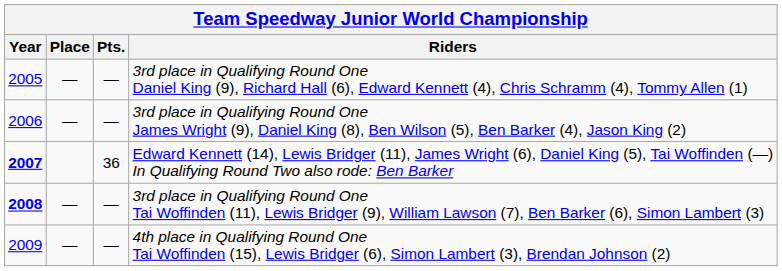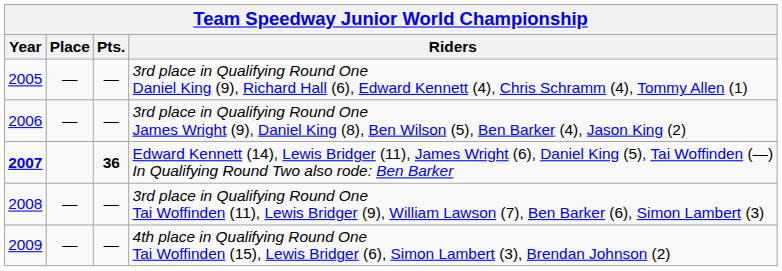(111, 163) normal -> (111, 163) bold
(25, 204) bold -> (25, 204) normal
